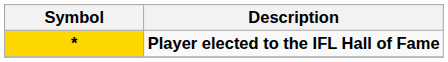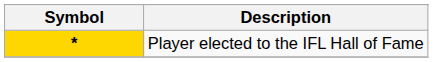(294, 43) bold -> (286, 43) normal
